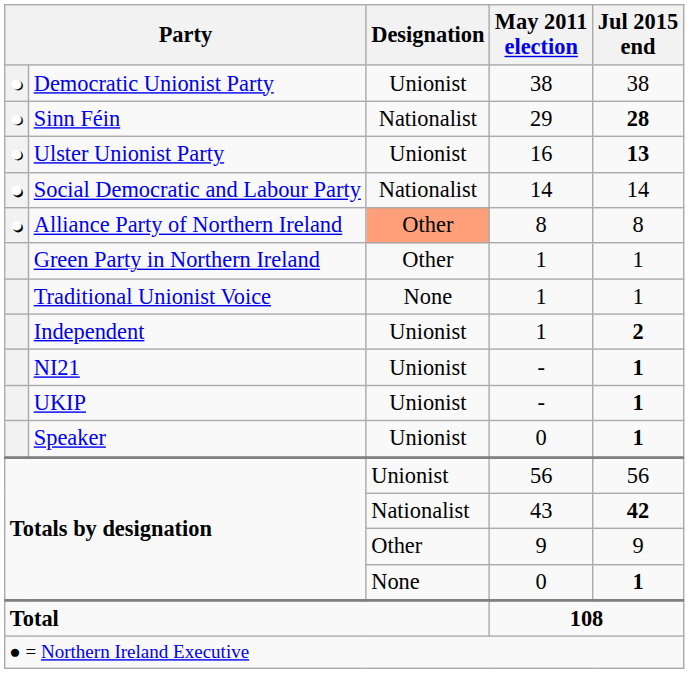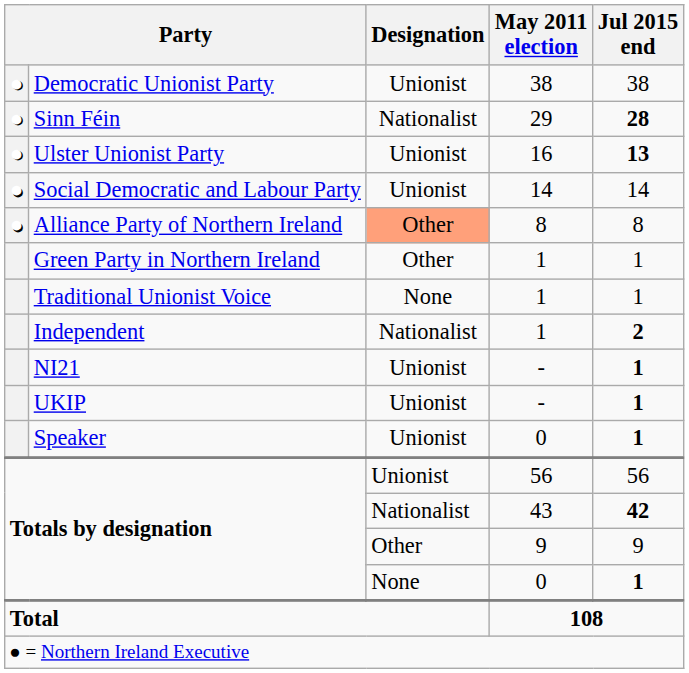(428, 189) Nationalist -> (428, 189) Unionist
(428, 331) Unionist -> (428, 331) Nationalist
